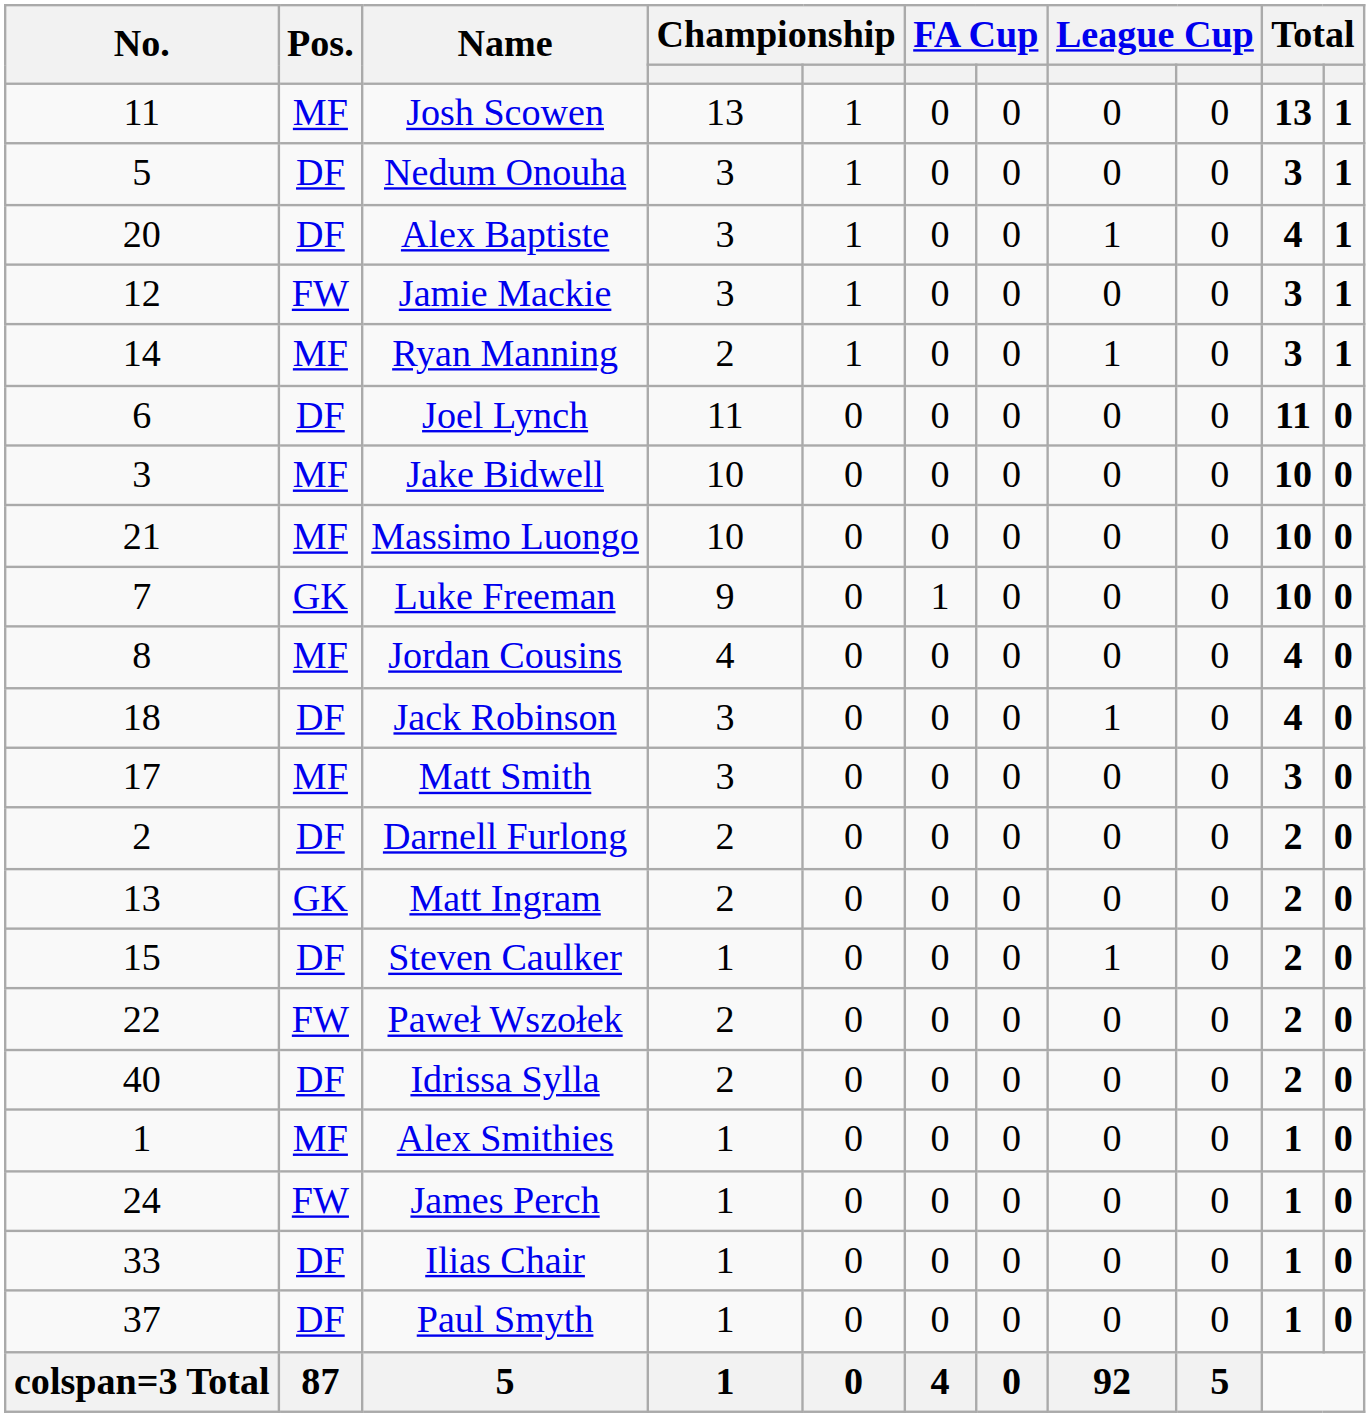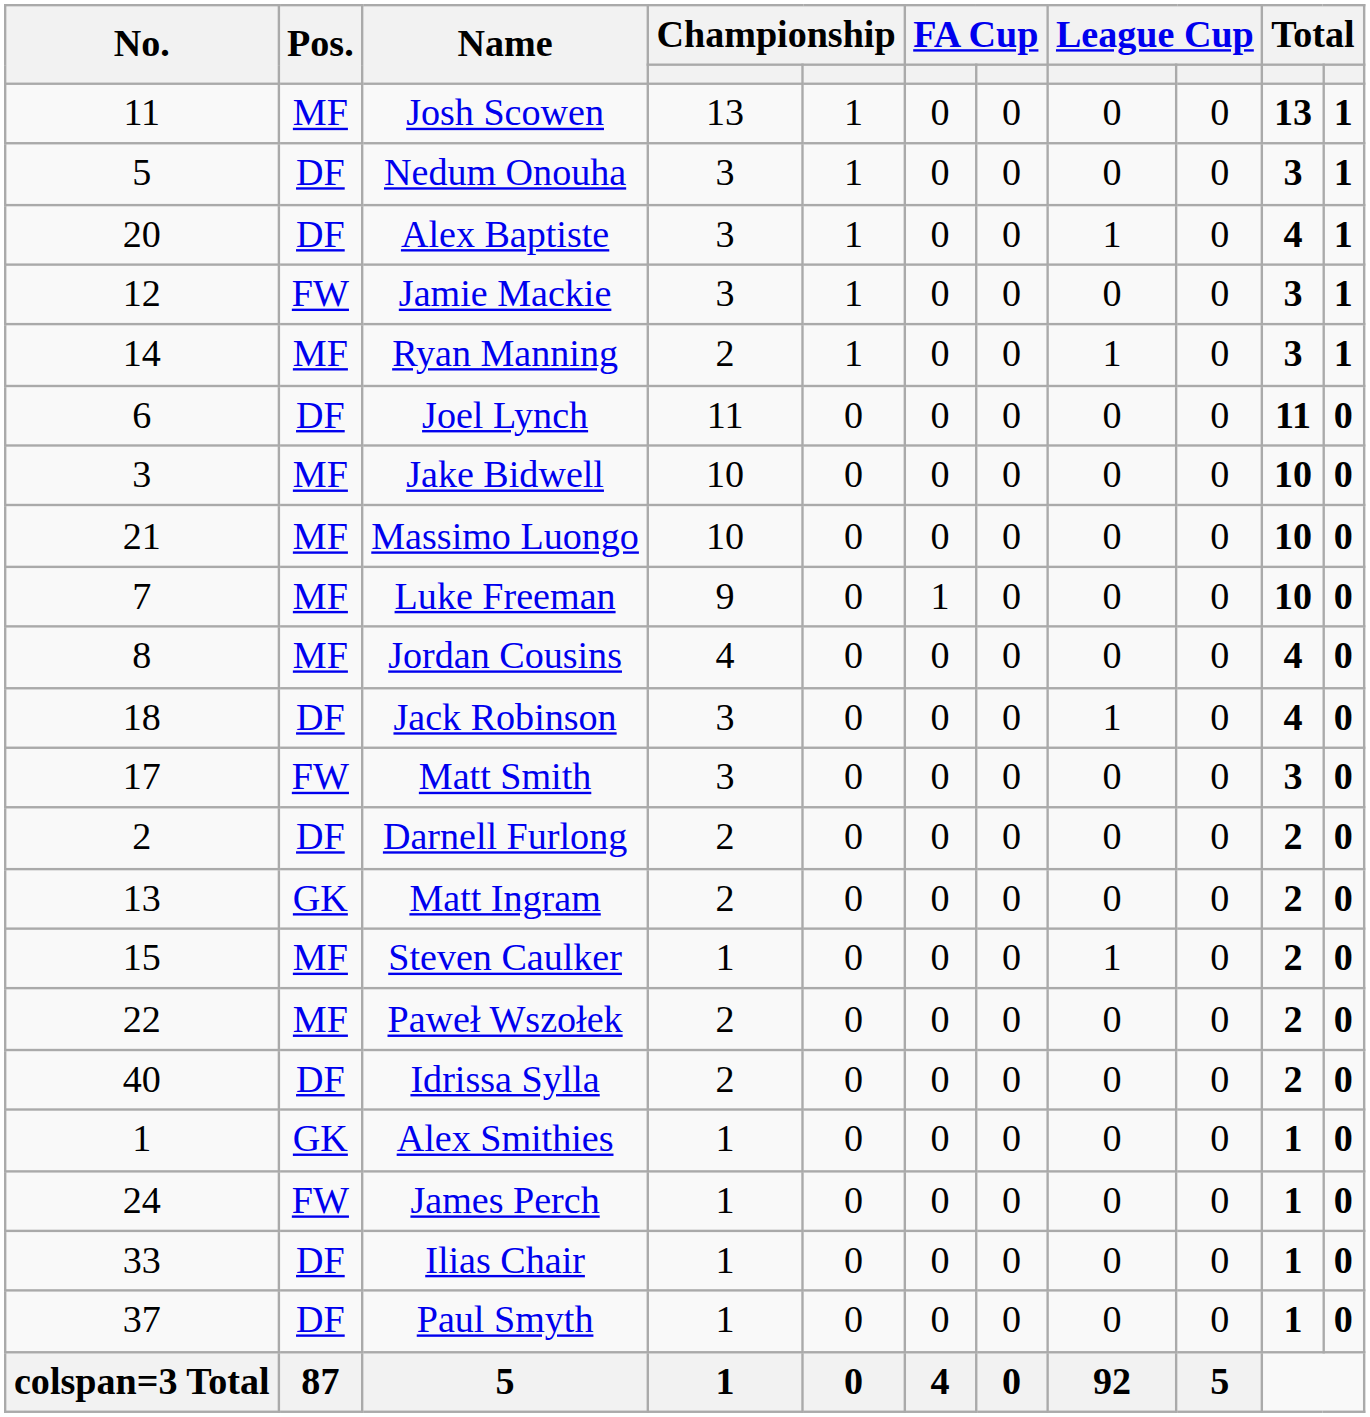(320, 595) GK -> (320, 595) MF
(320, 776) MF -> (320, 776) FW
(320, 958) DF -> (320, 958) MF
(320, 1018) FW -> (320, 1018) MF
(320, 1139) MF -> (320, 1139) GK
